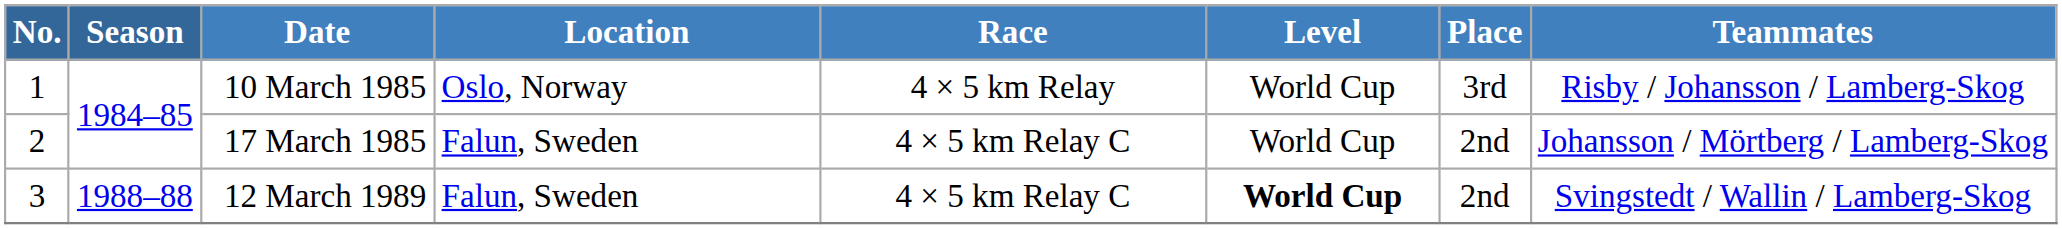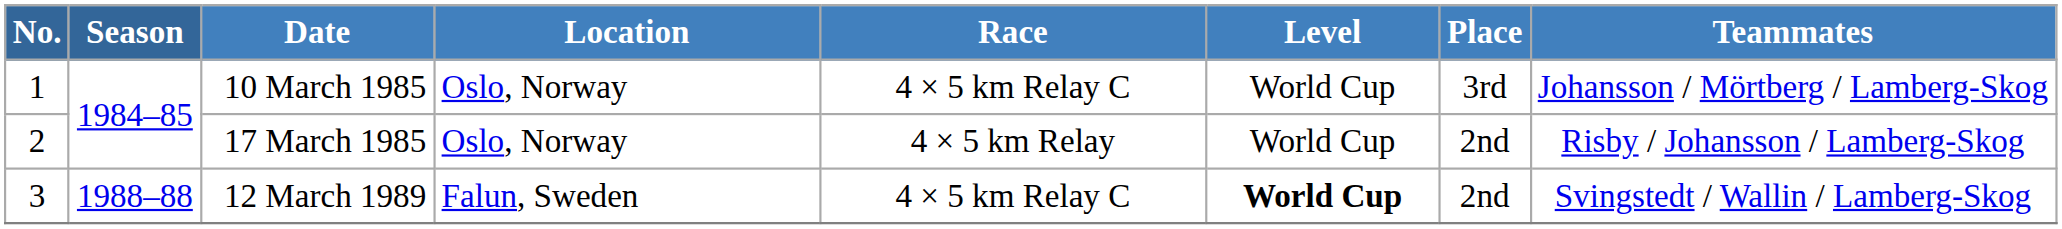(1013, 86) 4 × 5 km Relay -> (1013, 86) 4 × 5 km Relay C
(1793, 86) Risby / Johansson / Lamberg-Skog -> (1793, 86) Johansson / Mörtberg / Lamberg-Skog
(540, 141) Falun, Sweden -> (534, 141) Oslo, Norway
(1013, 141) 4 × 5 km Relay C -> (1013, 141) 4 × 5 km Relay
(1793, 141) Johansson / Mörtberg / Lamberg-Skog -> (1793, 141) Risby / Johansson / Lamberg-Skog
